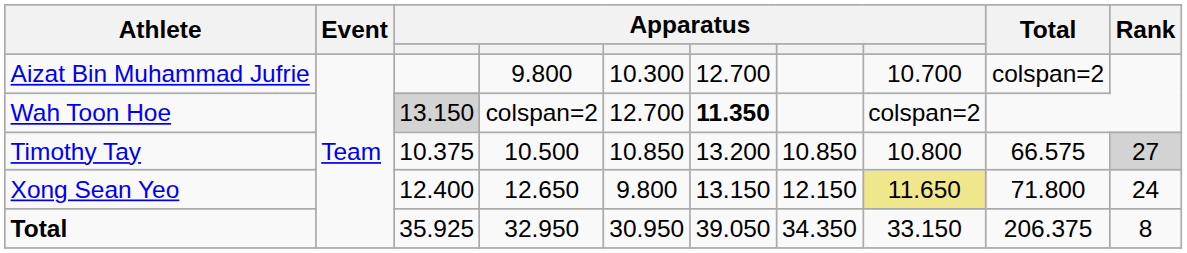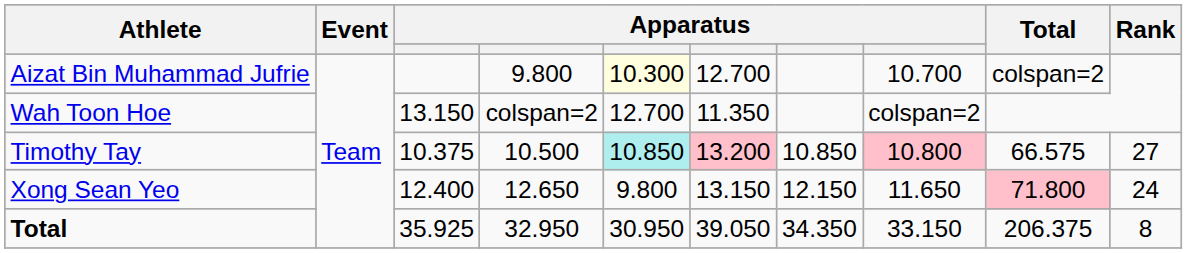(647, 74) no background -> (647, 74) lightyellow background
(437, 113) lightgrey background -> (437, 113) no background
(733, 113) bold -> (733, 113) normal
(647, 152) no background -> (647, 152) paleturquoise background
(733, 152) no background -> (733, 152) pink background
(924, 152) no background -> (924, 152) pink background
(1146, 152) lightgrey background -> (1146, 152) no background
(924, 190) khaki background -> (924, 190) no background
(1048, 190) no background -> (1048, 190) pink background
